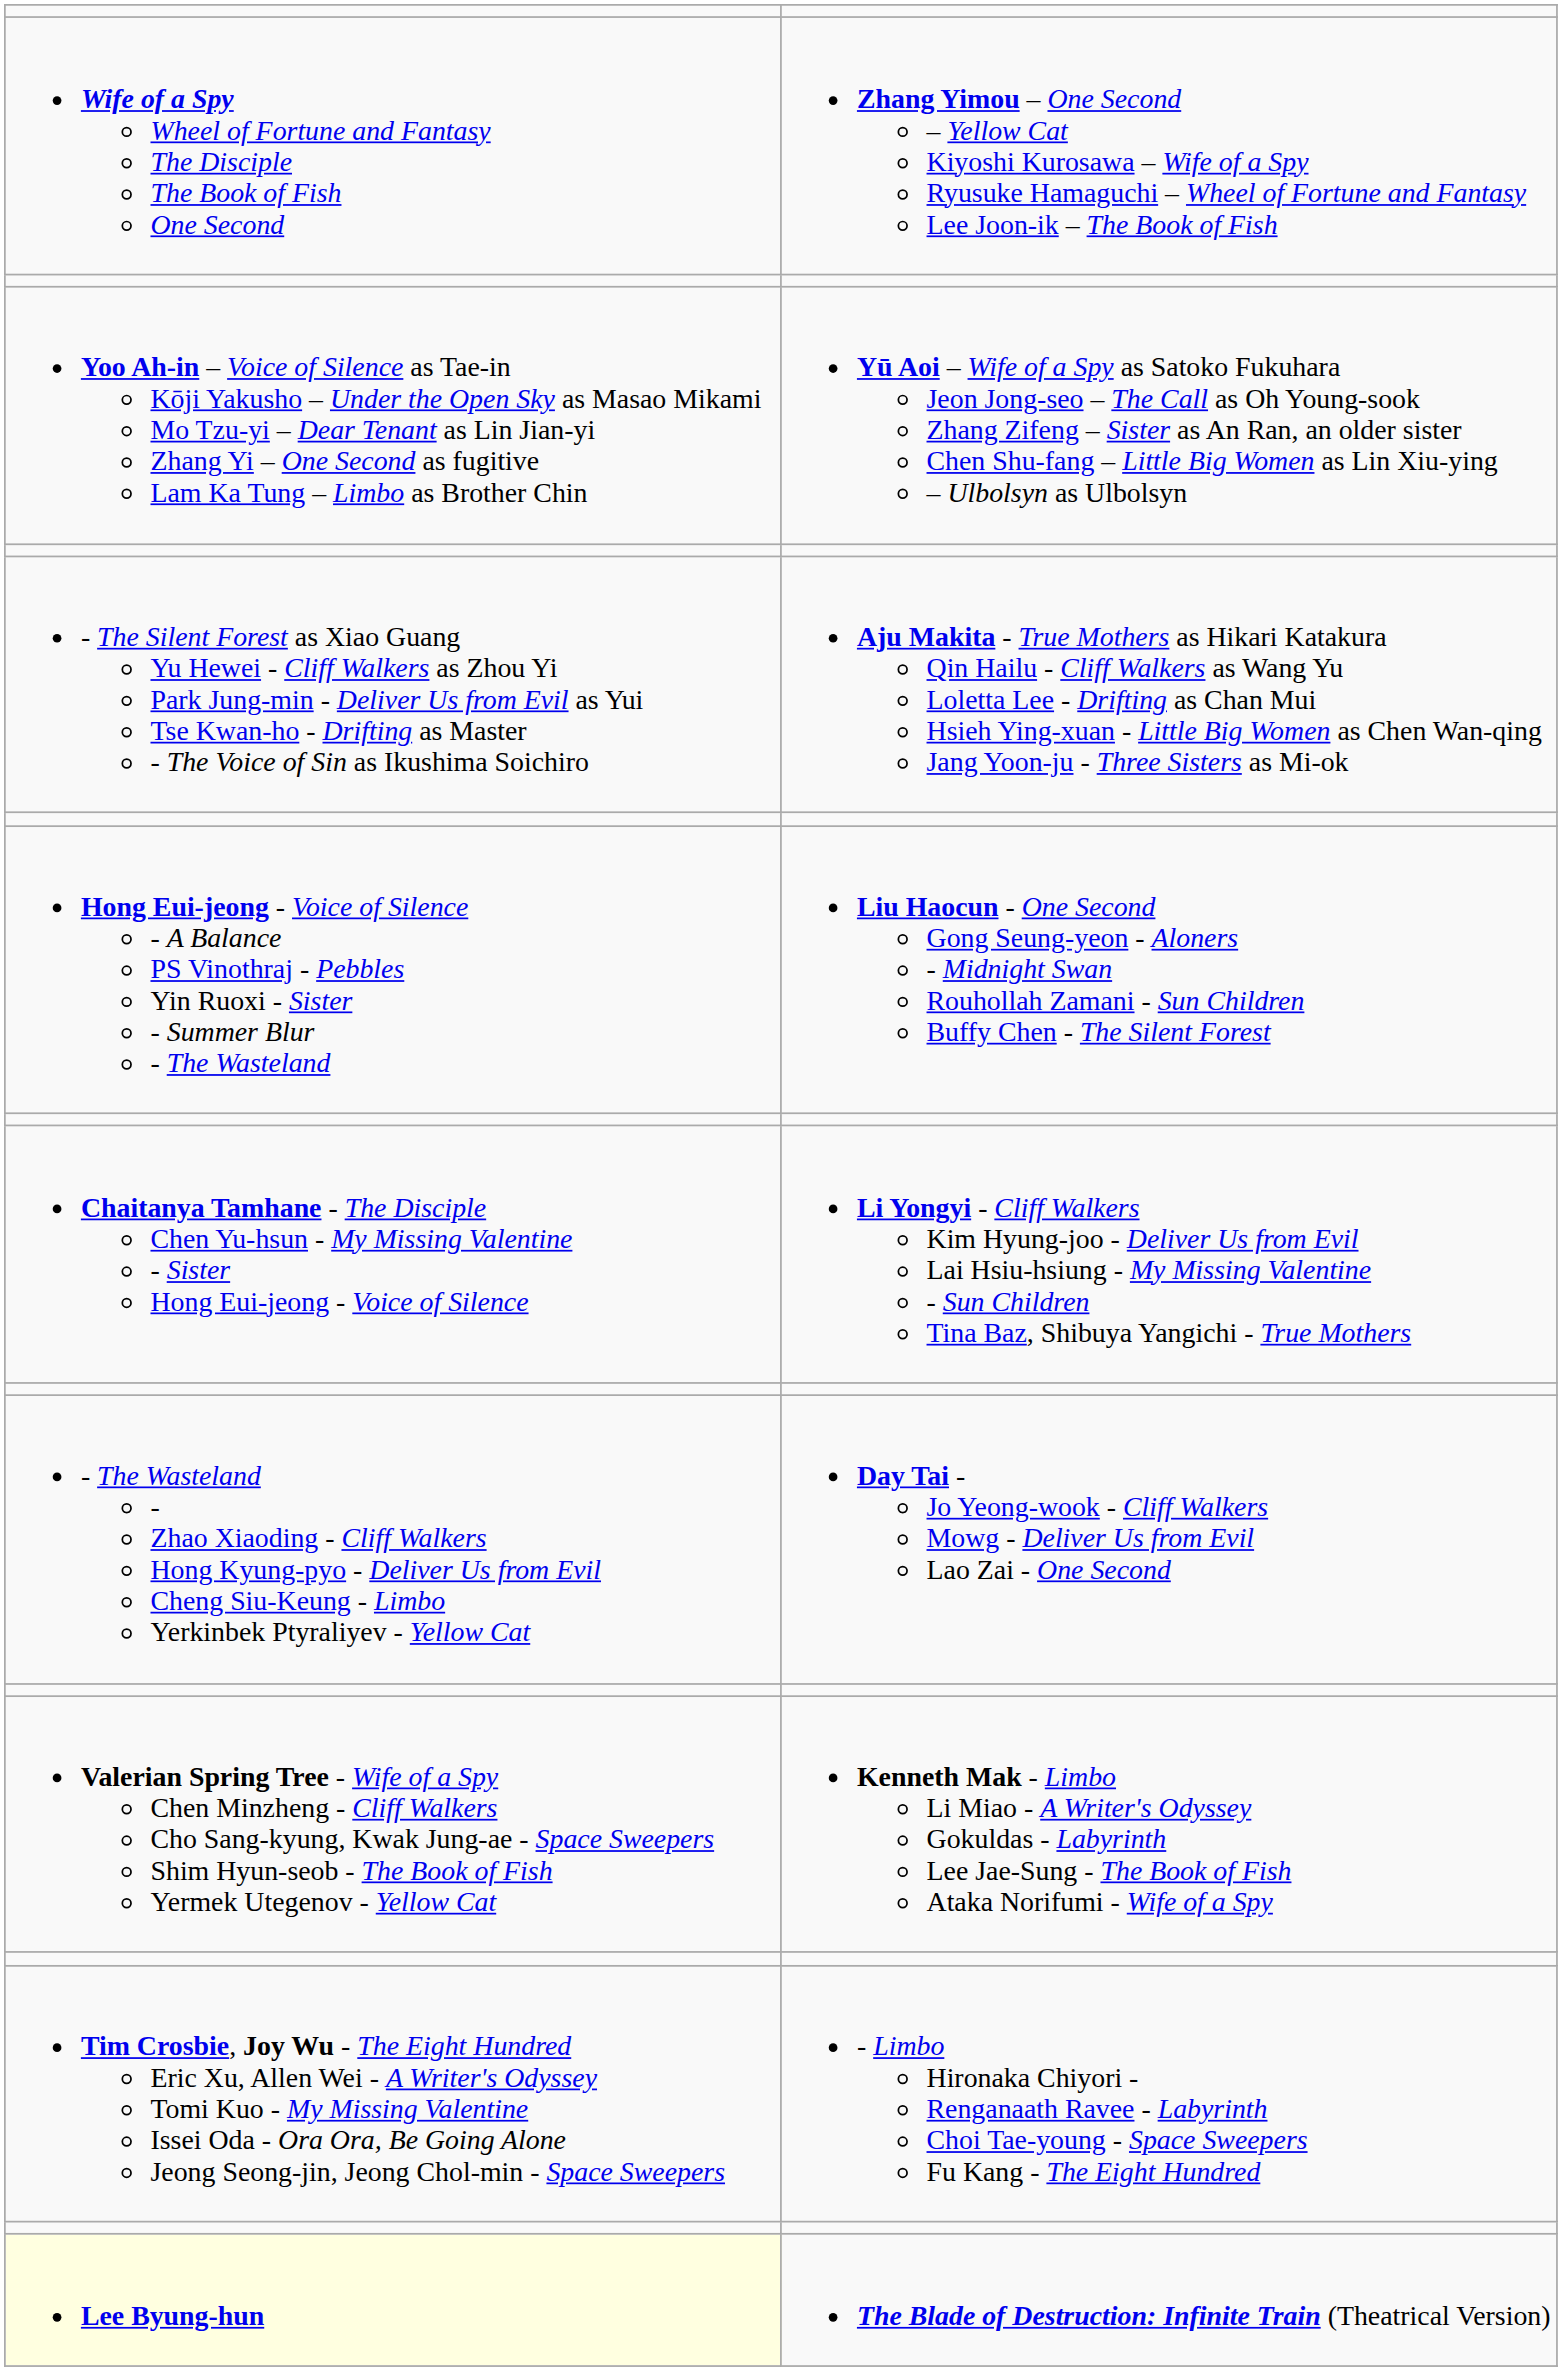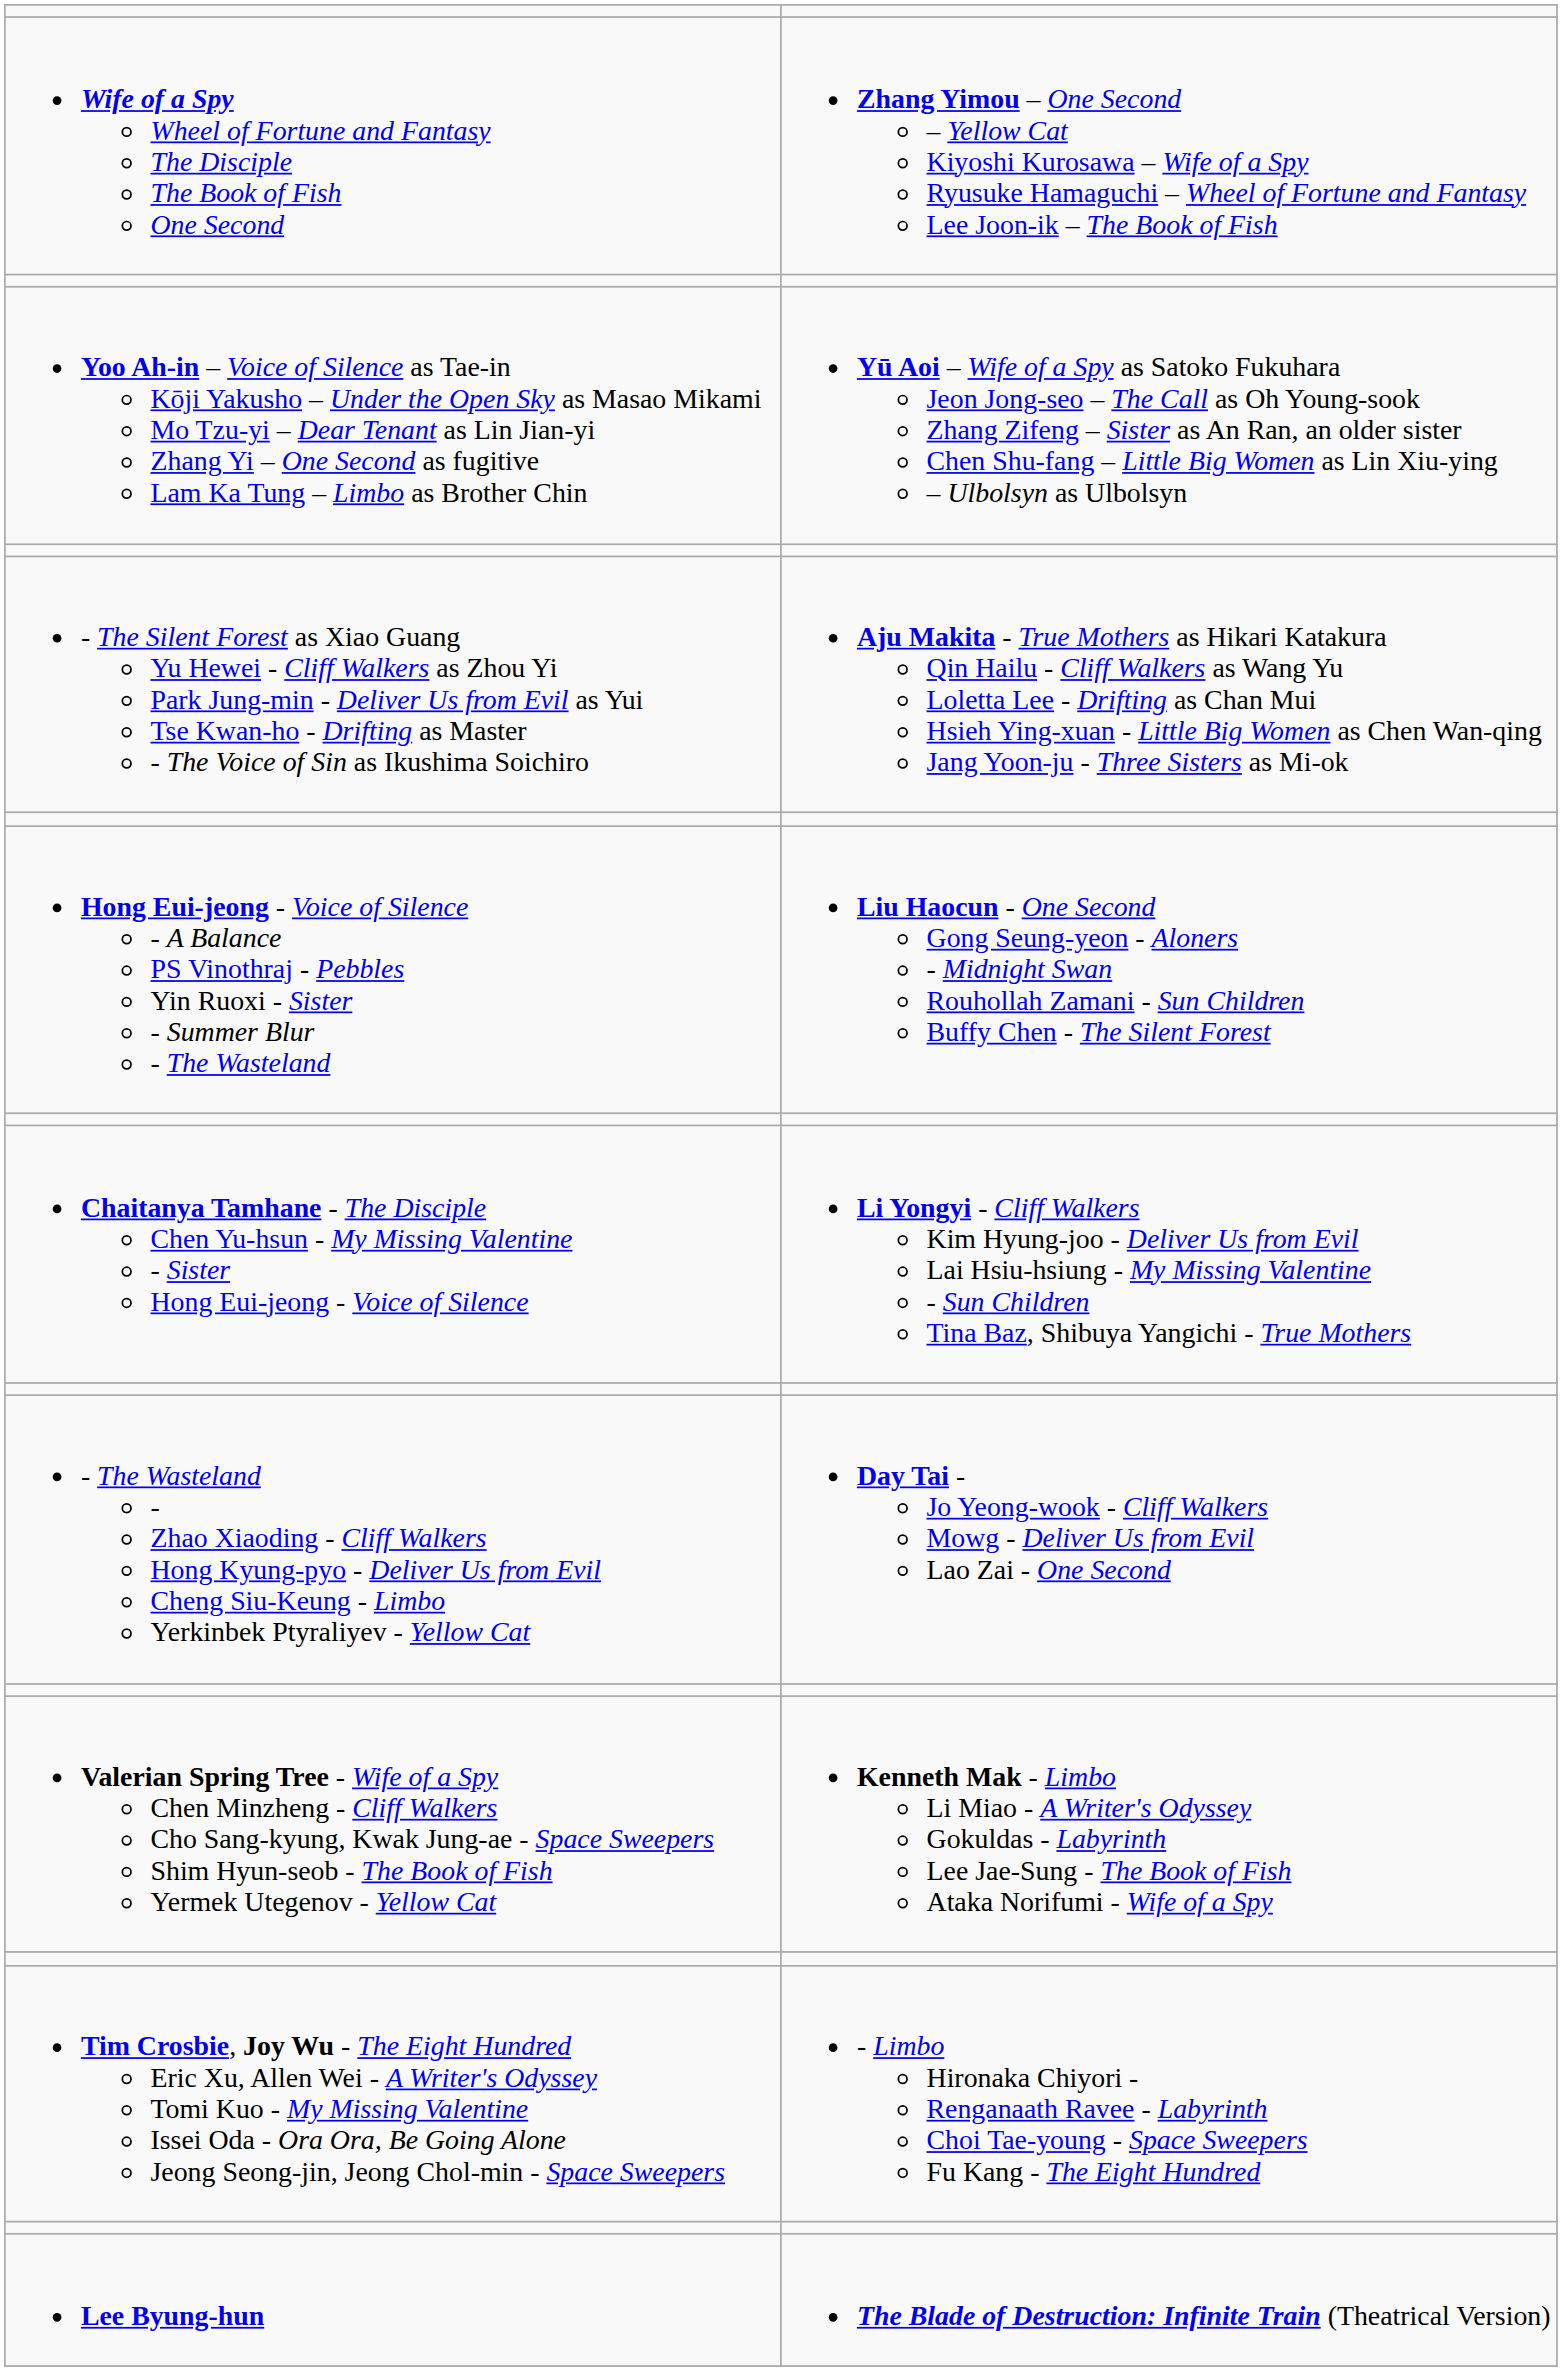(393, 2316) lightyellow background -> (393, 2316) no background
